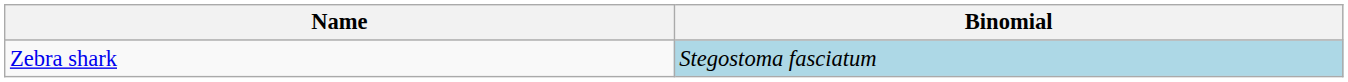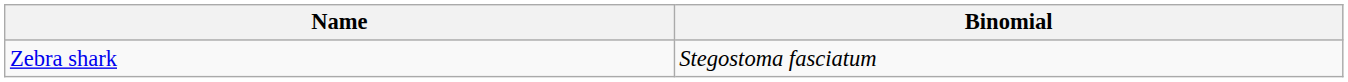(778, 58) lightblue background -> (778, 58) no background
